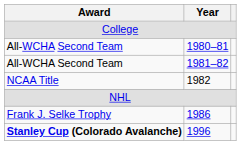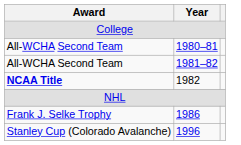(33, 81) normal -> (35, 81) bold
(94, 132) bold -> (89, 132) normal
